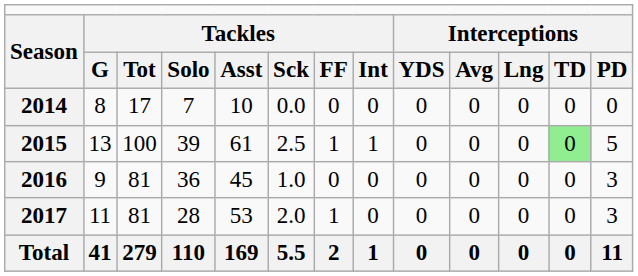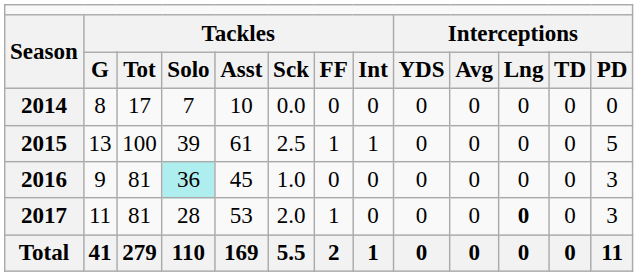(570, 143) lightgreen background -> (570, 143) no background
(188, 179) no background -> (188, 179) paleturquoise background
(524, 216) normal -> (524, 216) bold
